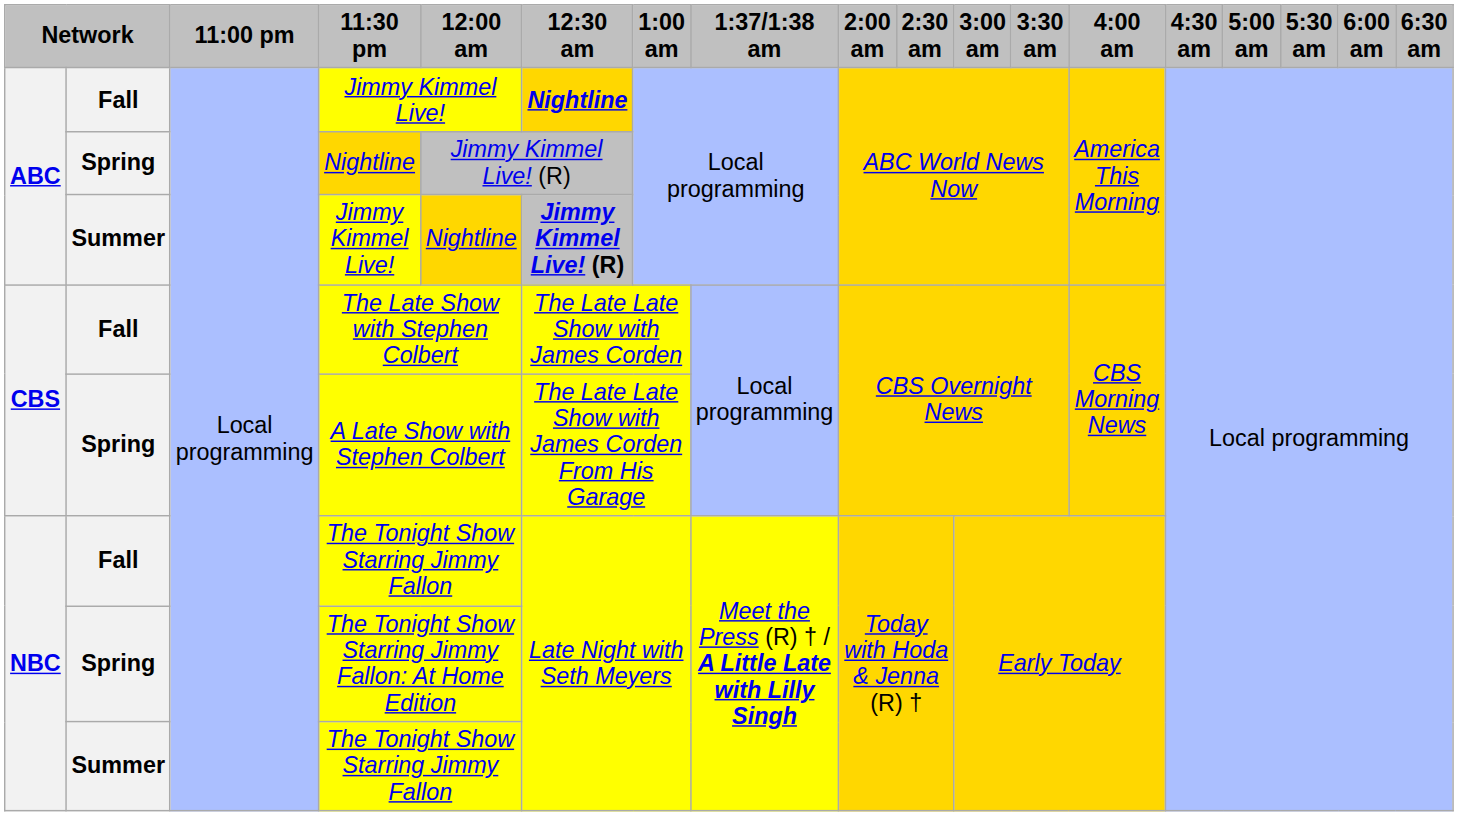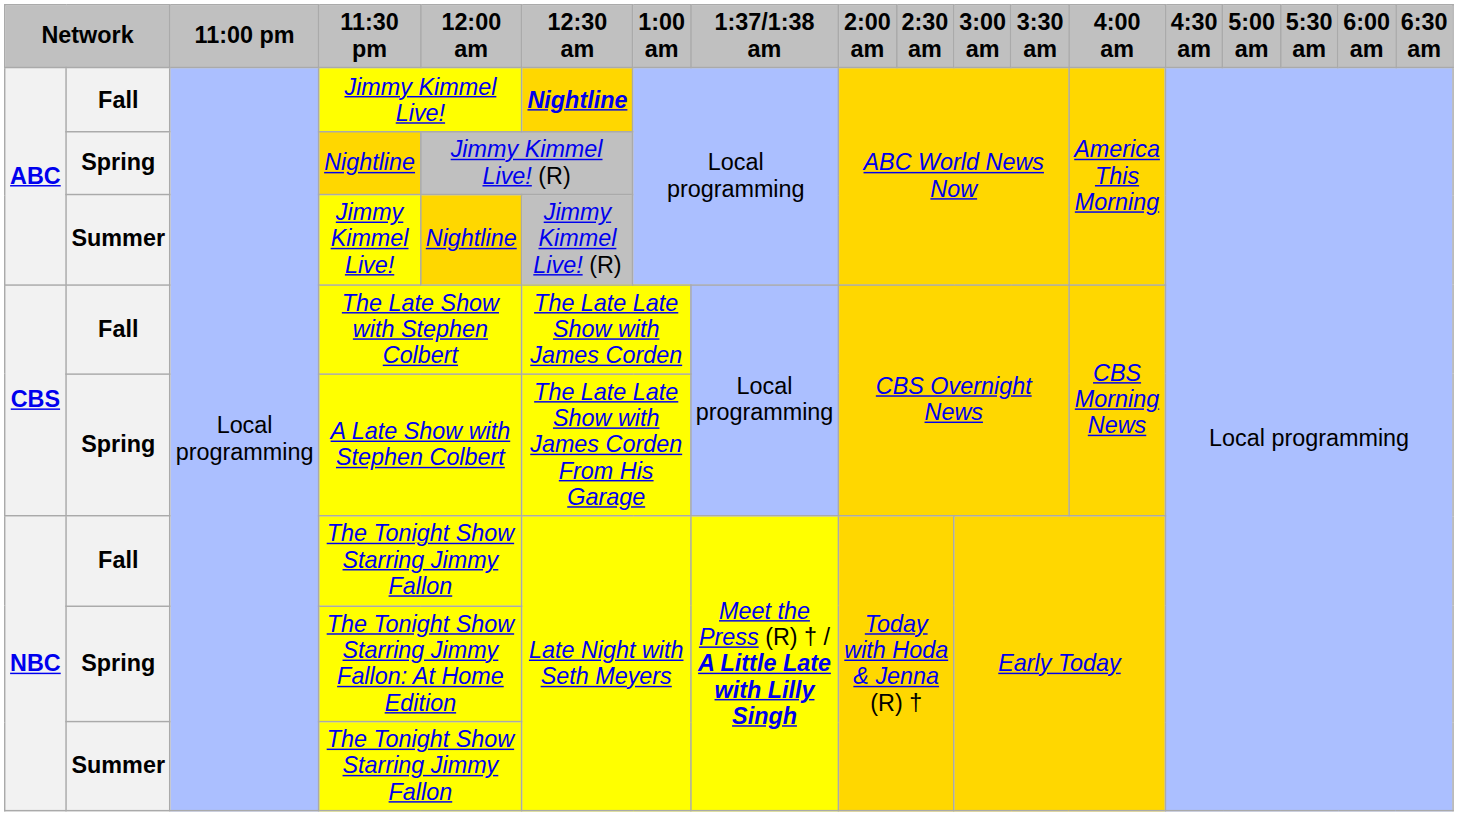(577, 239) bold -> (577, 239) normal
